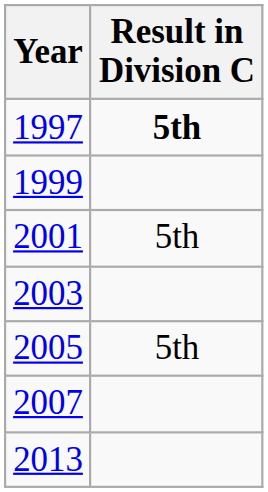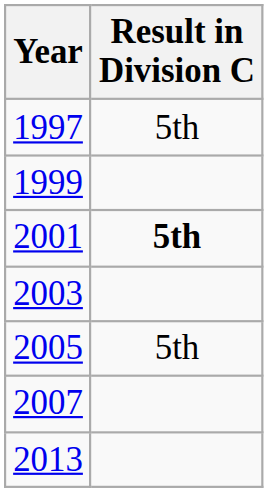(177, 126) bold -> (177, 126) normal
(177, 237) normal -> (177, 237) bold
